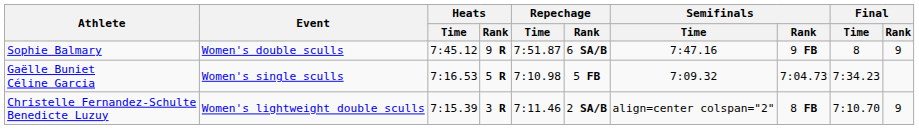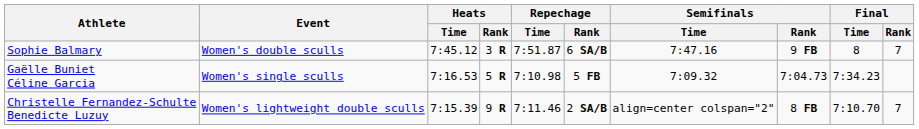(496, 50) 9 R -> (496, 50) 3 R
(898, 50) 9 -> (898, 50) 7
(496, 108) 3 R -> (496, 108) 9 R
(898, 108) 9 -> (898, 108) 7
